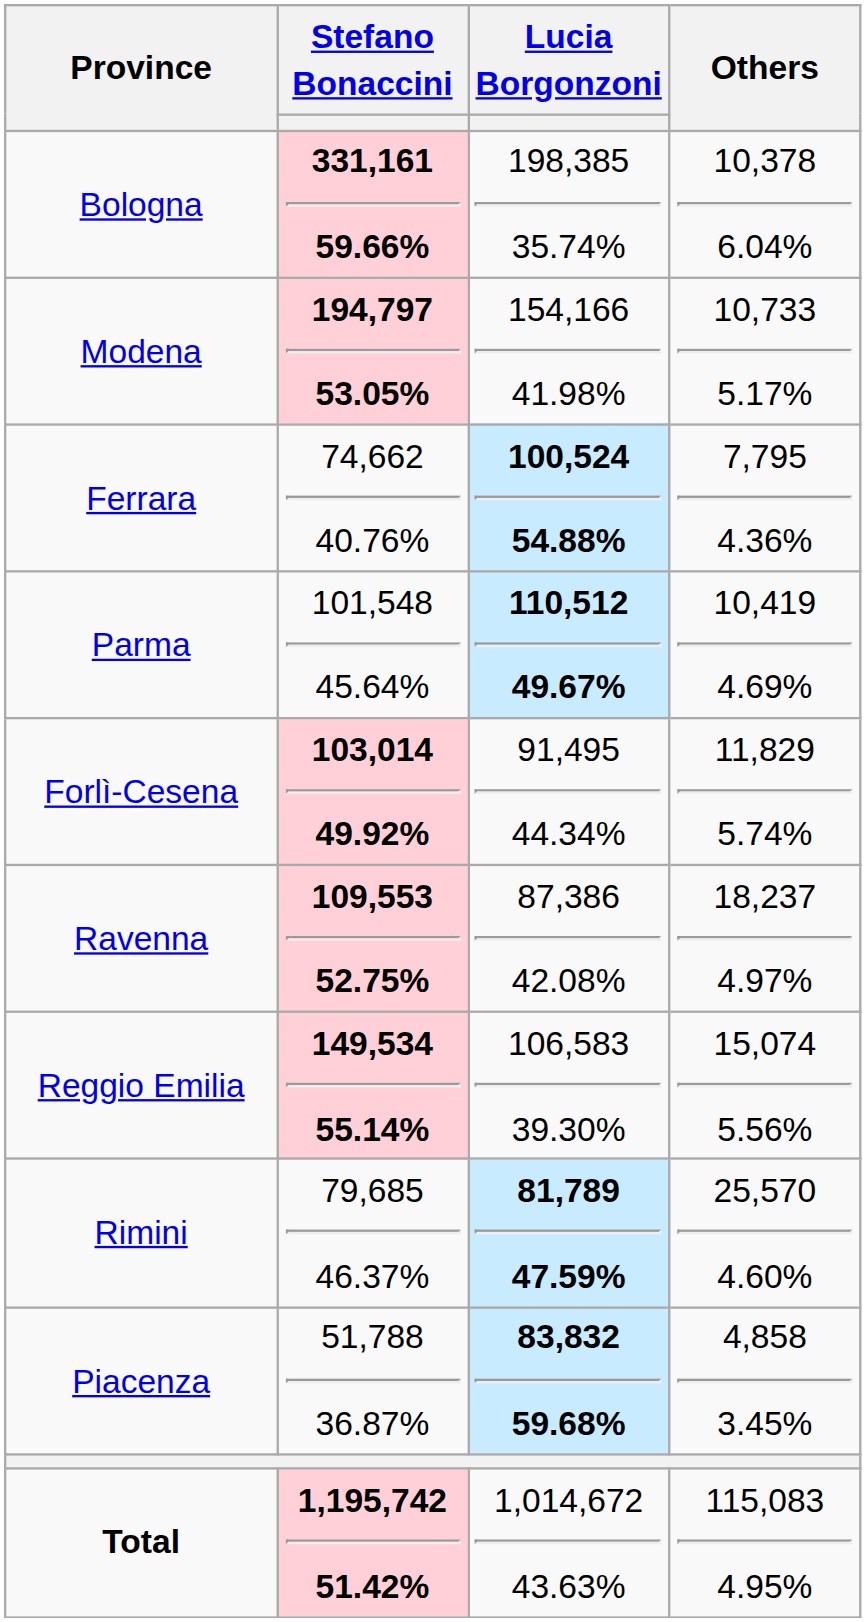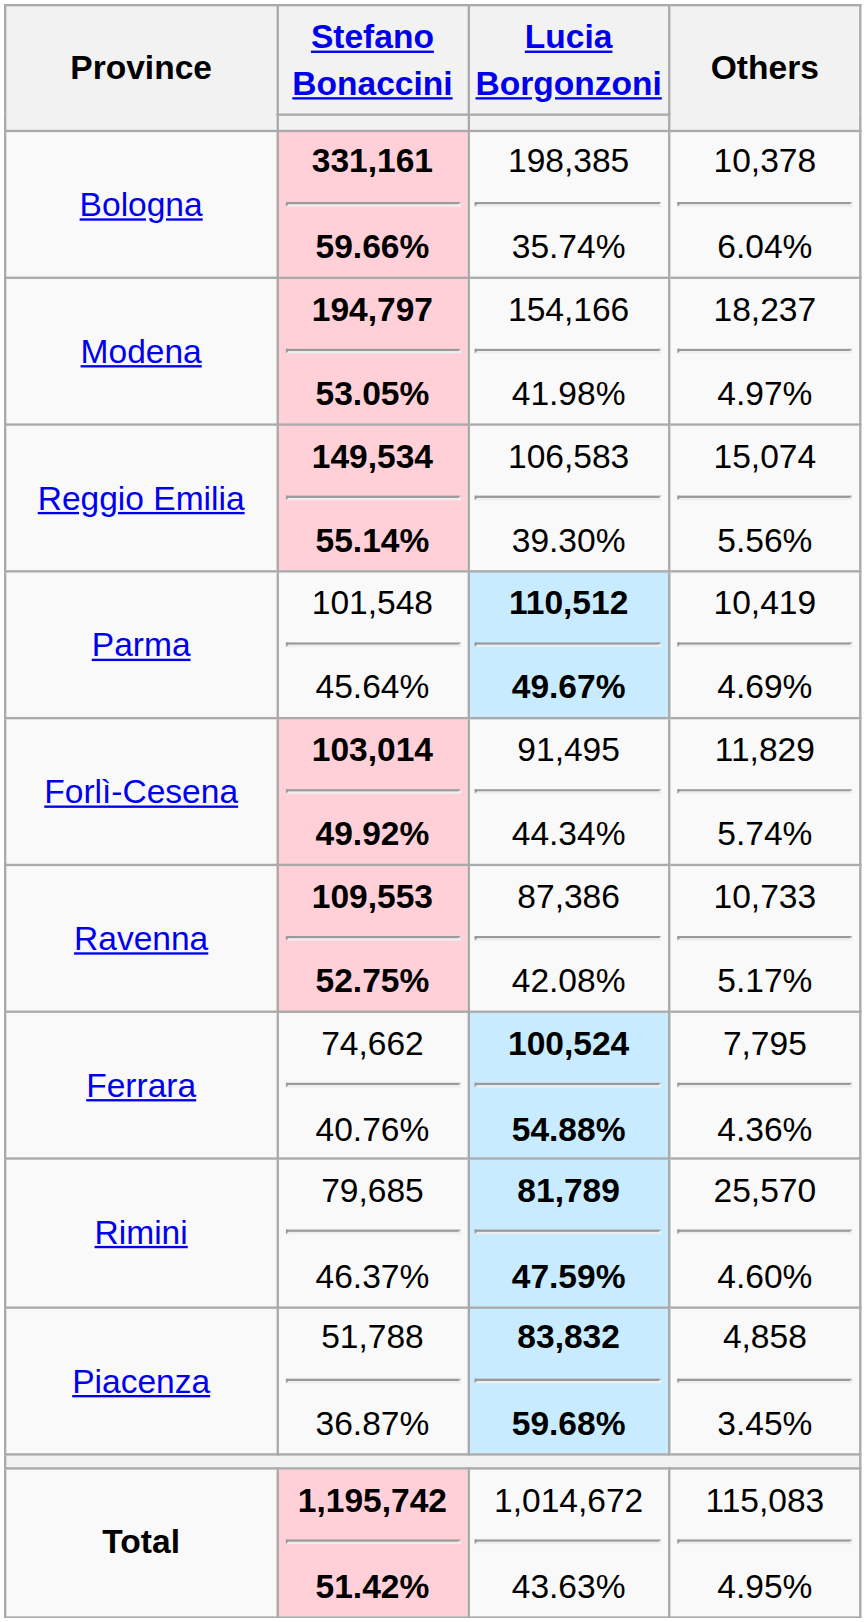(765, 351) 10,733 5.17% -> (765, 351) 18,237 4.97%
rows swapped: (141, 1086) <-> (141, 498)
(765, 939) 18,237 4.97% -> (765, 939) 10,733 5.17%
